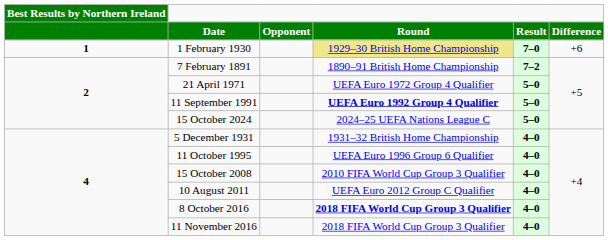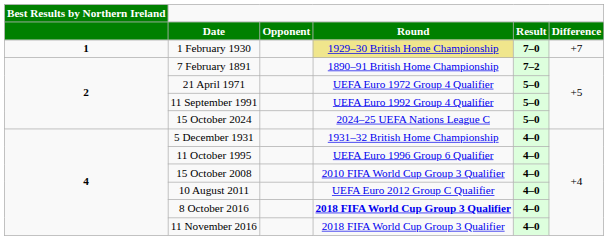(576, 48) +6 -> (576, 48) +7
(413, 102) bold -> (413, 102) normal
